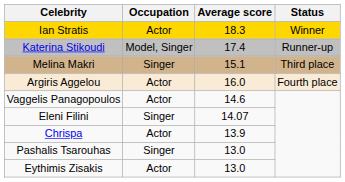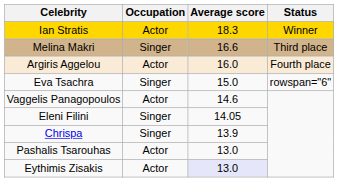- row: (64, 47)
(235, 64) 15.1 -> (228, 47) 16.6
+ row: (64, 82)
(235, 116) 14.07 -> (228, 116) 14.05
(159, 133) Actor -> (155, 133) Singer
(159, 151) Singer -> (155, 151) Actor
(235, 168) no background -> (228, 168) lavender background
